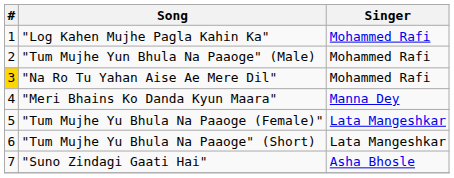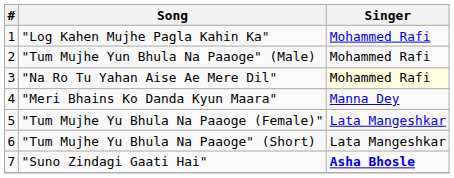(11, 78) gold background -> (11, 78) no background
(380, 78) no background -> (380, 78) lightyellow background
(372, 162) normal -> (372, 162) bold
